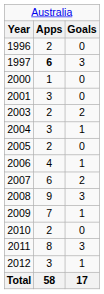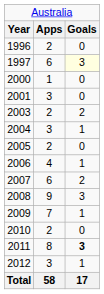(49, 63) bold -> (49, 63) normal
(82, 63) no background -> (82, 63) lightyellow background
(82, 247) normal -> (82, 247) bold
